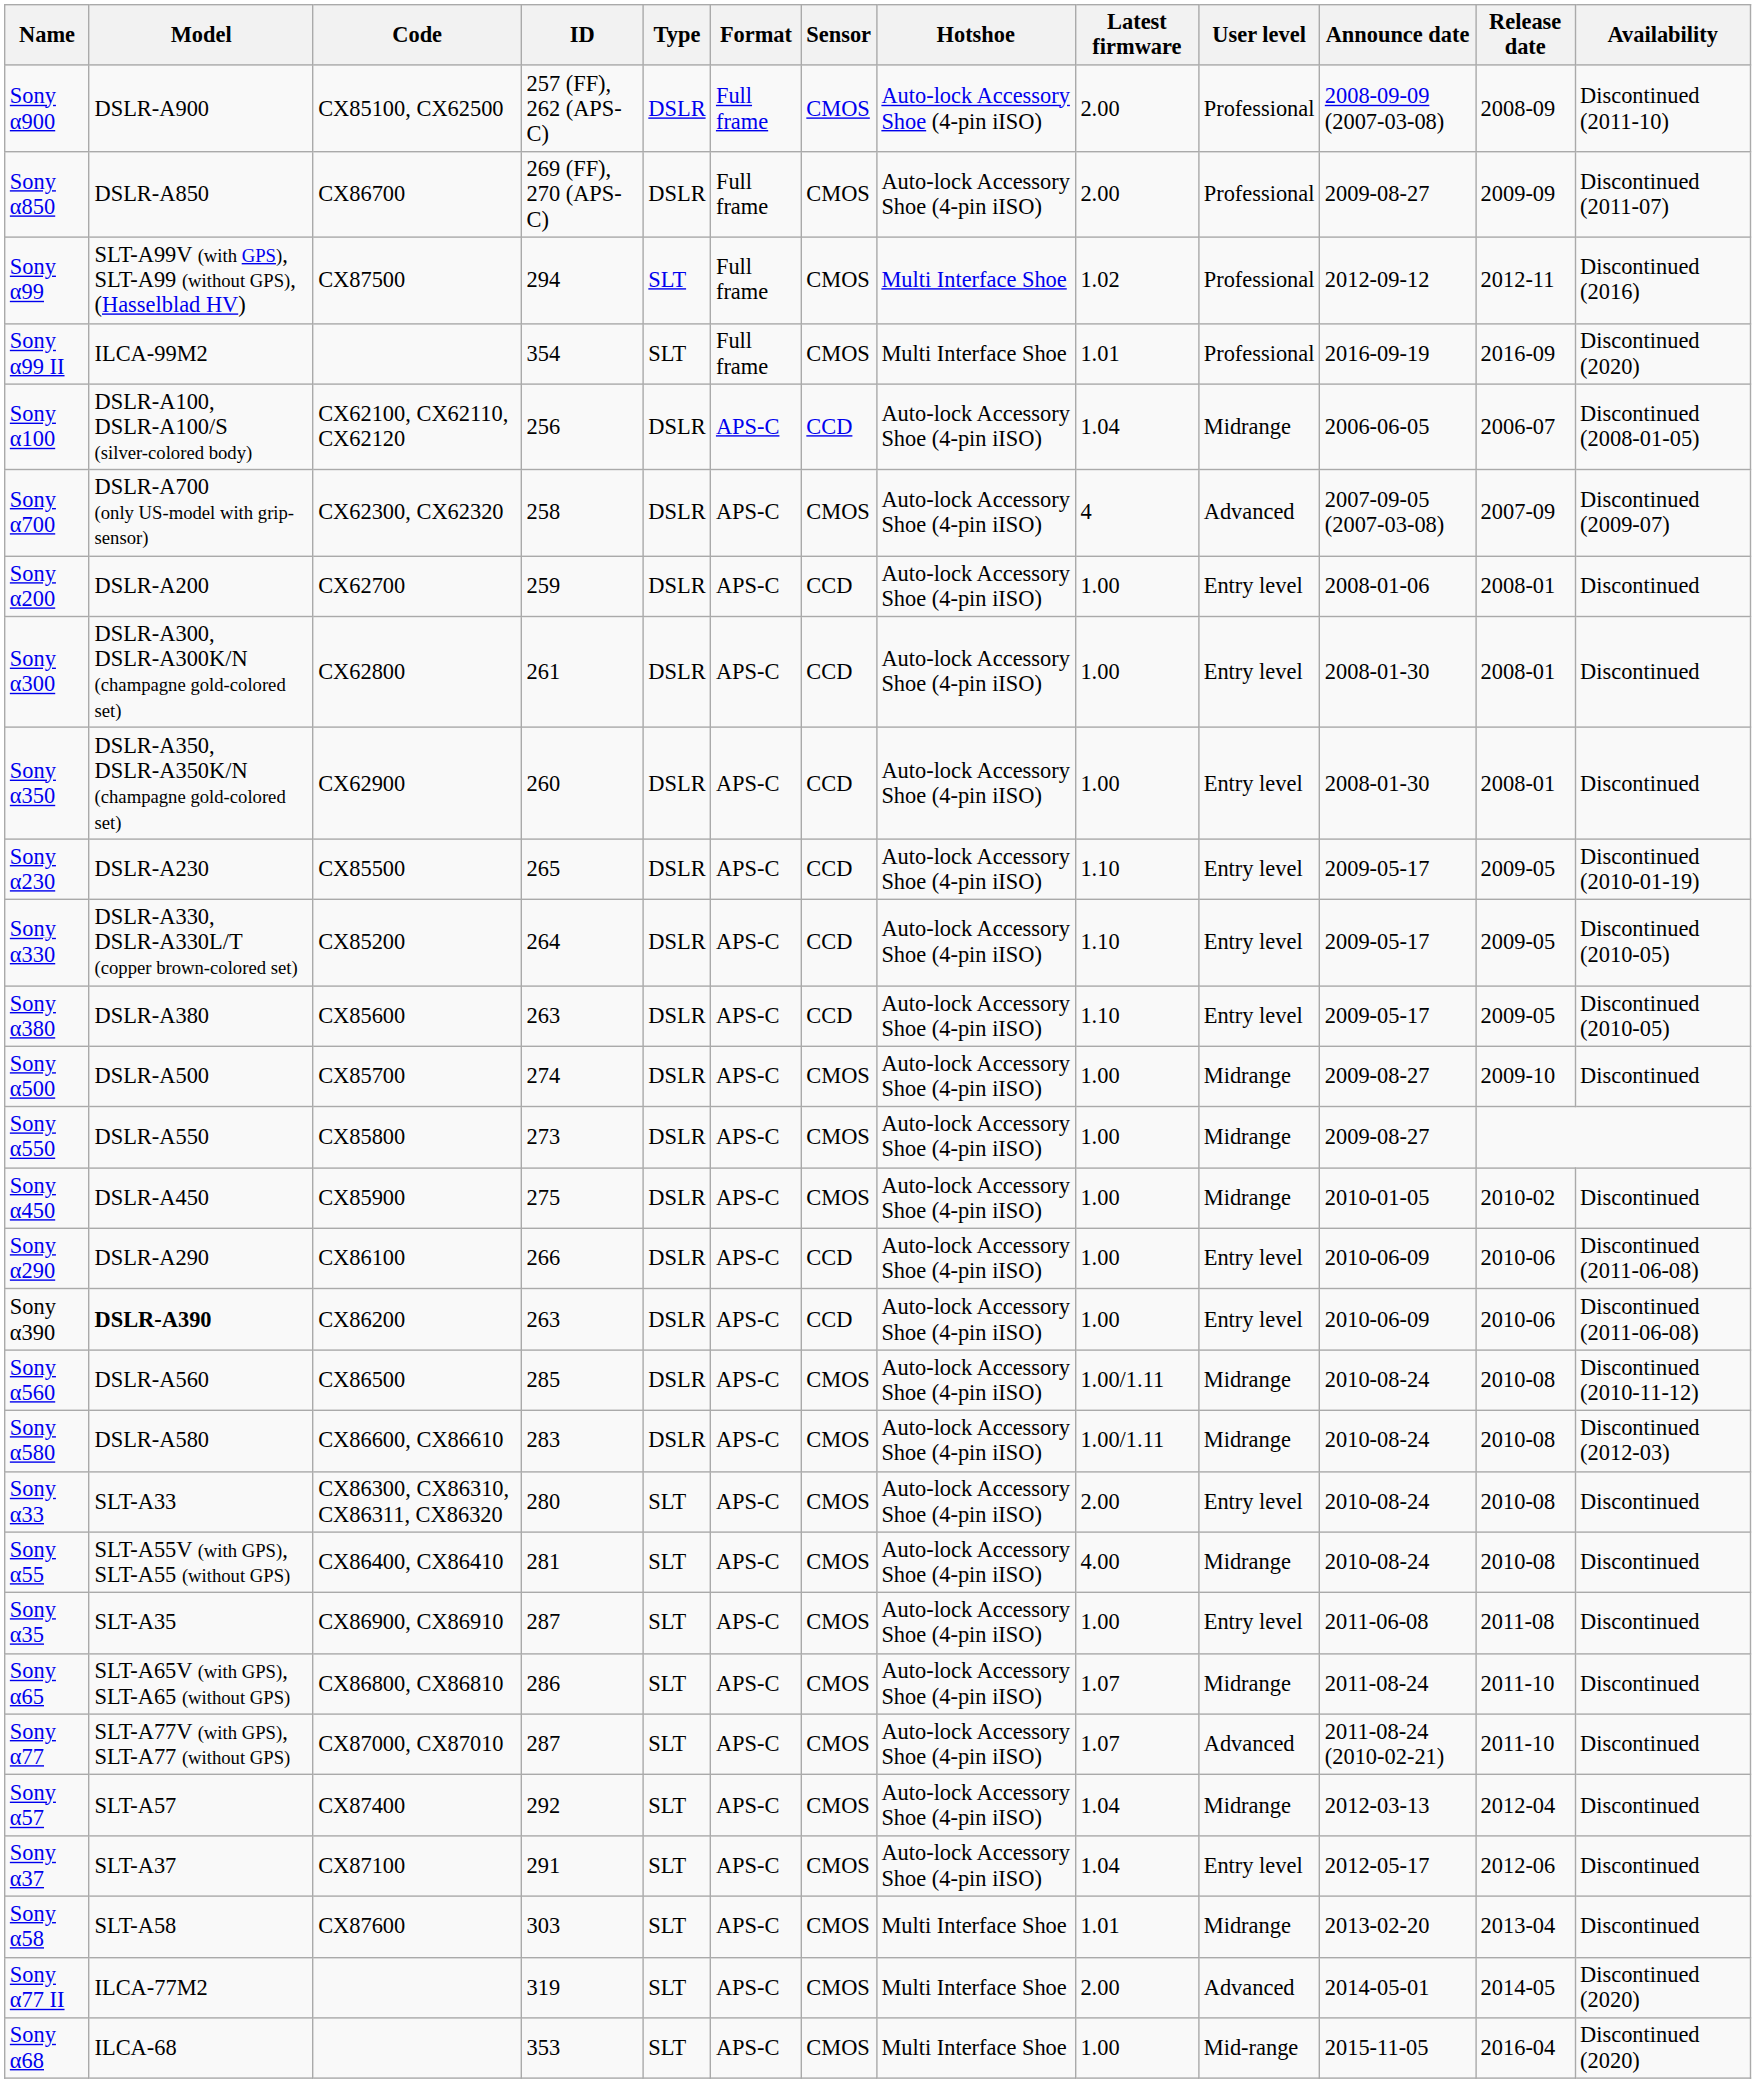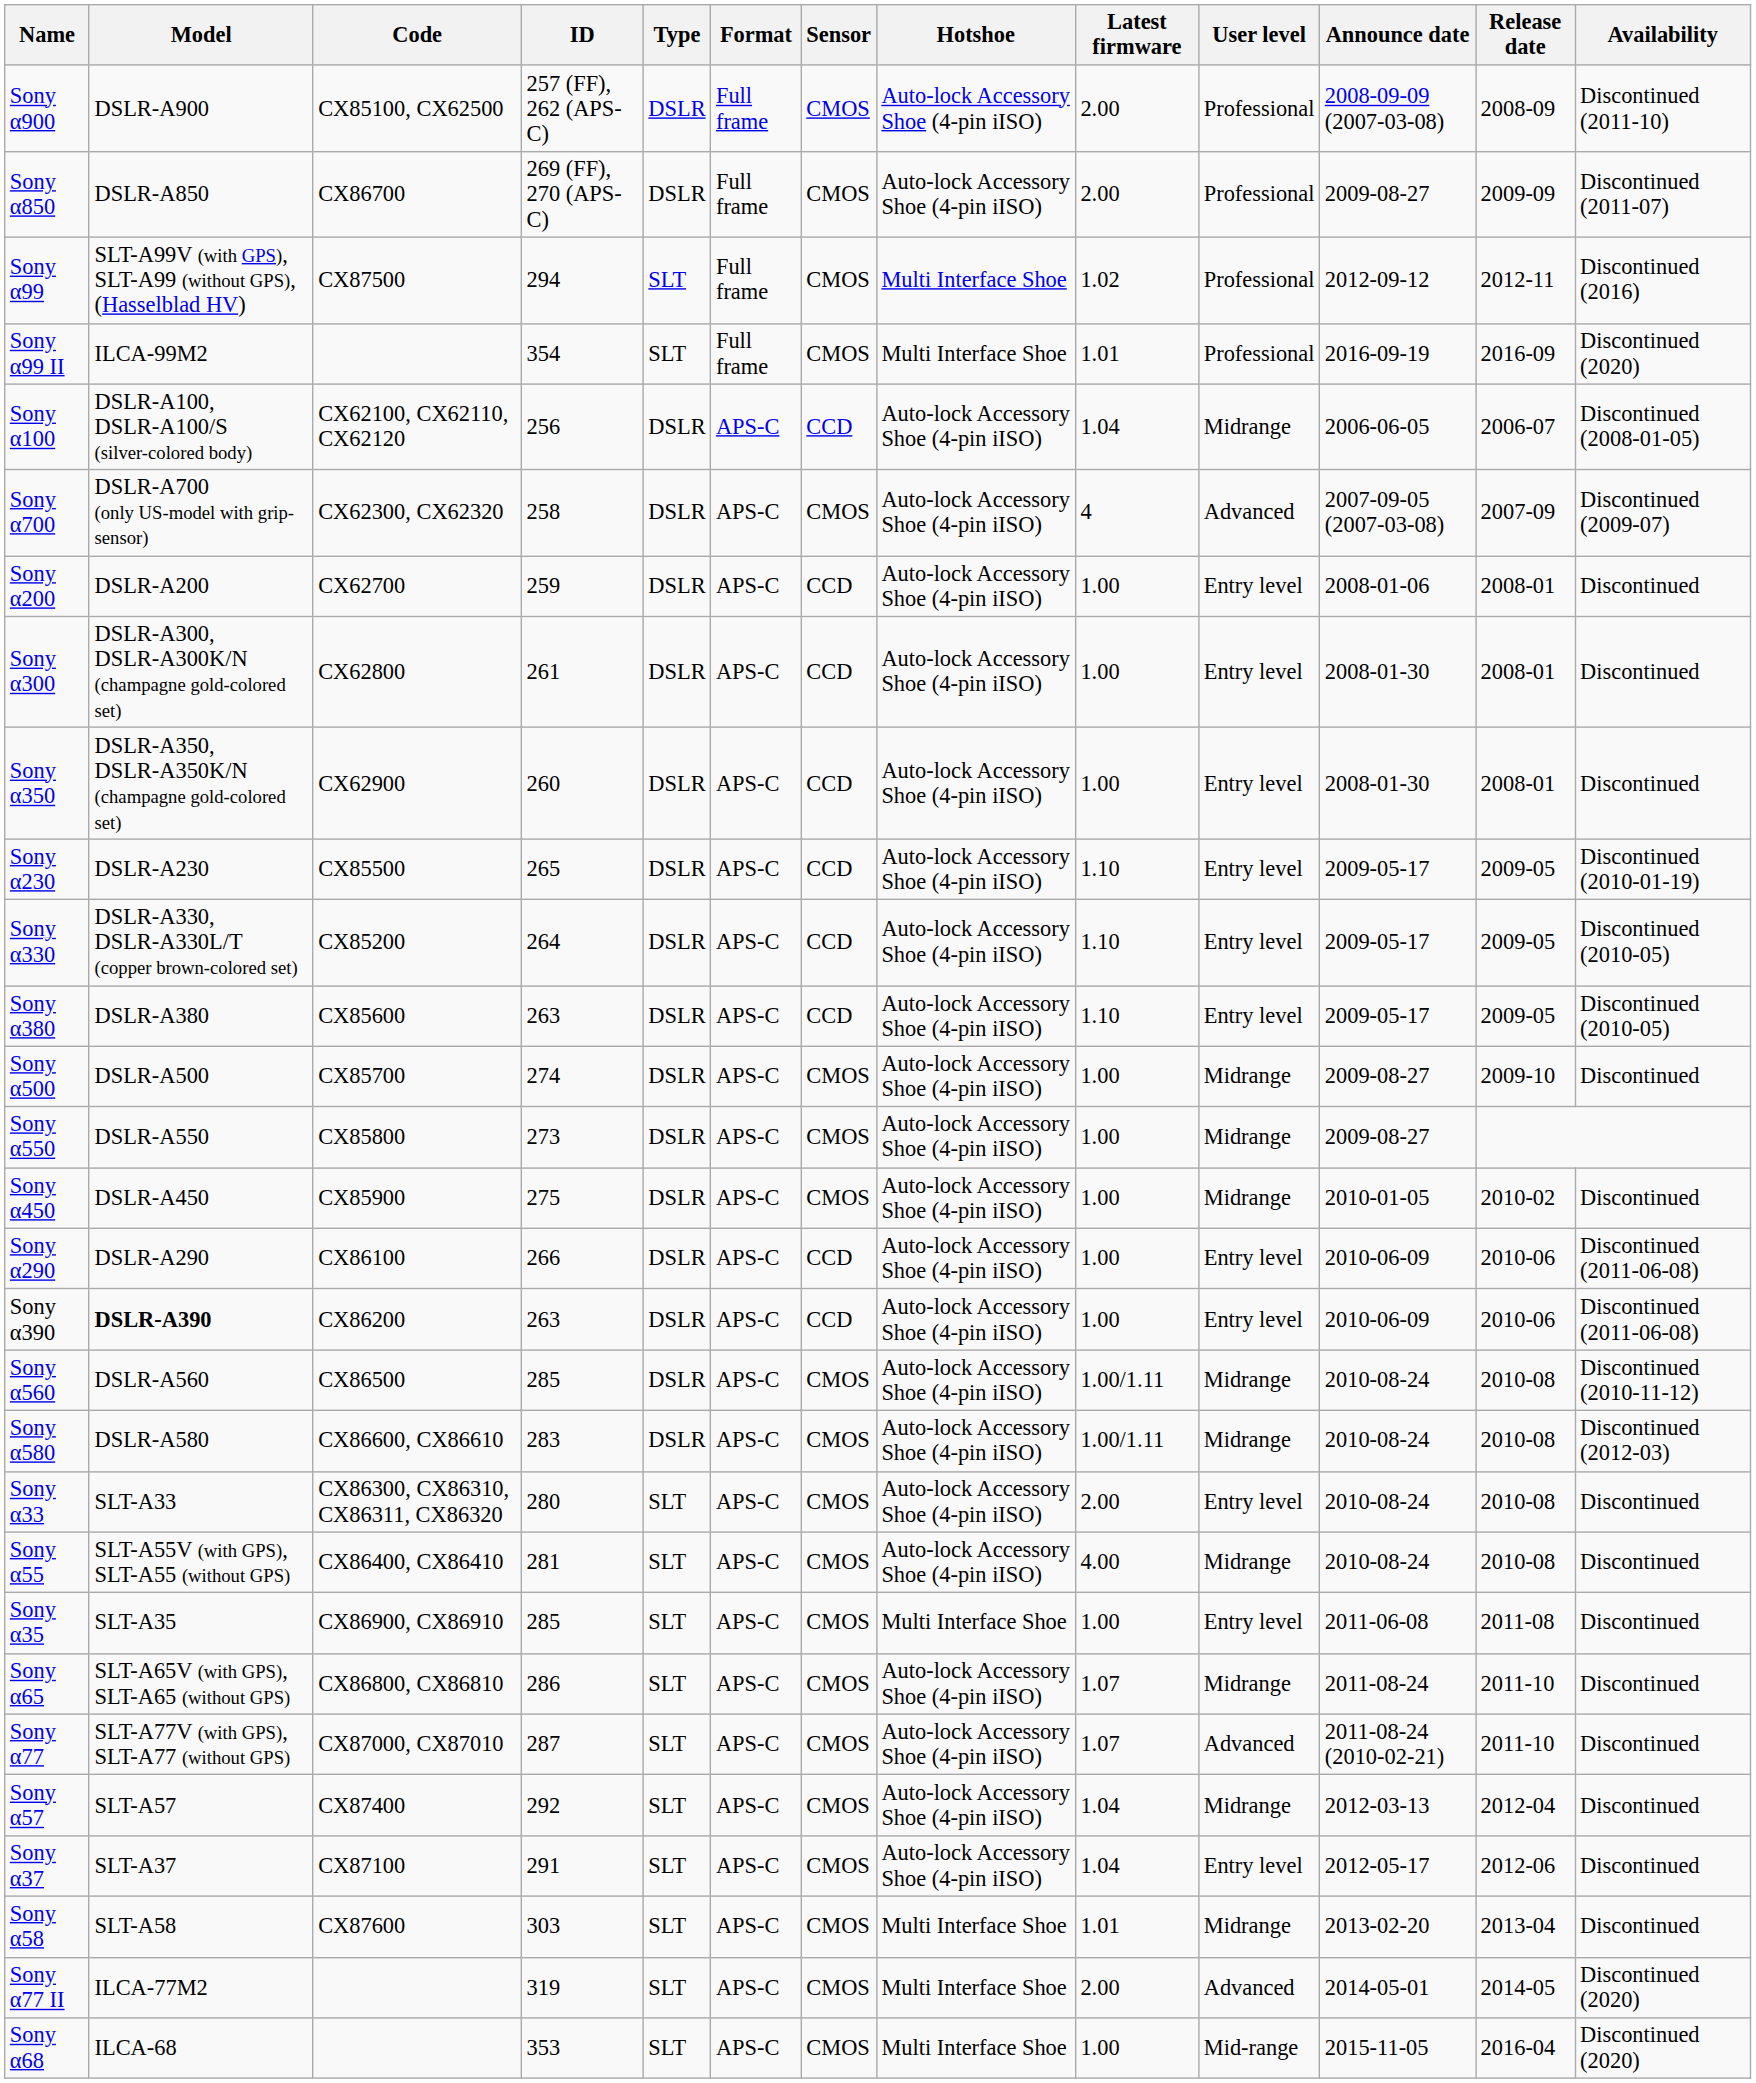(543, 1622) 287 -> (543, 1622) 285
(976, 1622) Auto-lock Accessory Shoe (4-pin iISO) -> (974, 1622) Multi Interface Shoe
